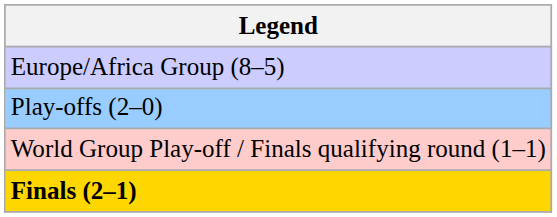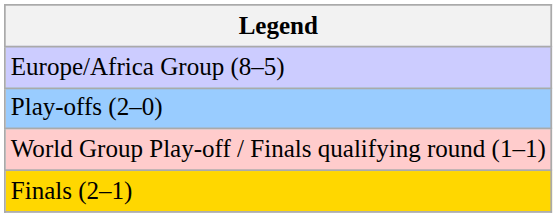(74, 190) bold -> (72, 190) normal
